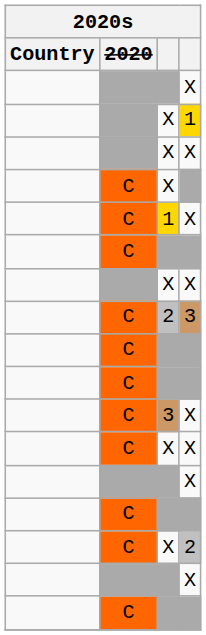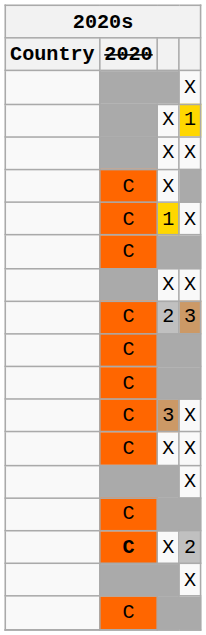(128, 547) normal -> (128, 547) bold
